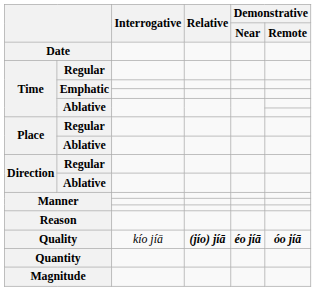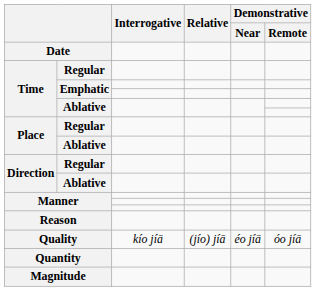(208, 239) bold -> (208, 239) normal
(248, 239) bold -> (248, 239) normal
(288, 239) bold -> (288, 239) normal
